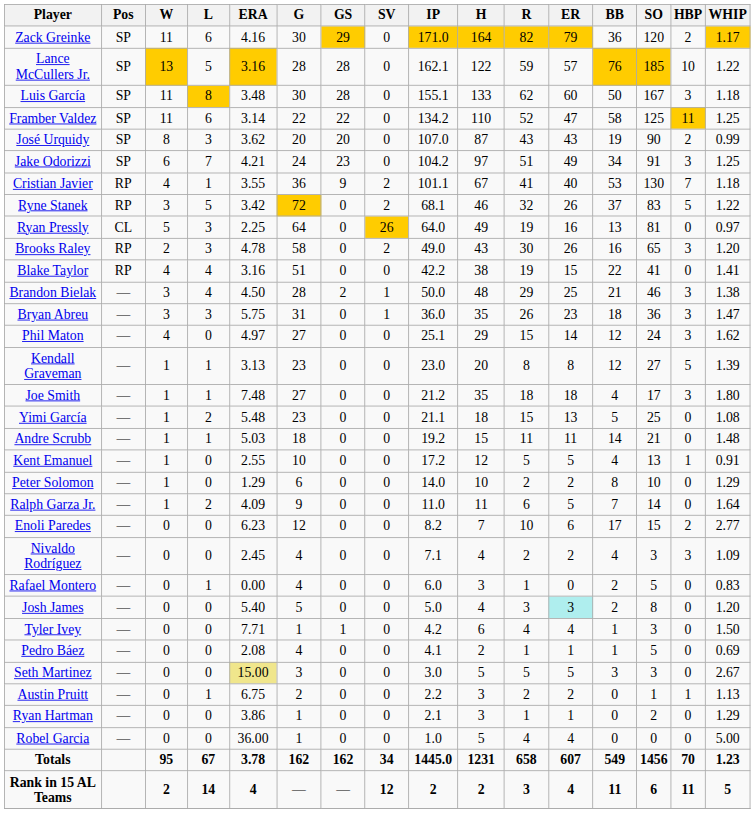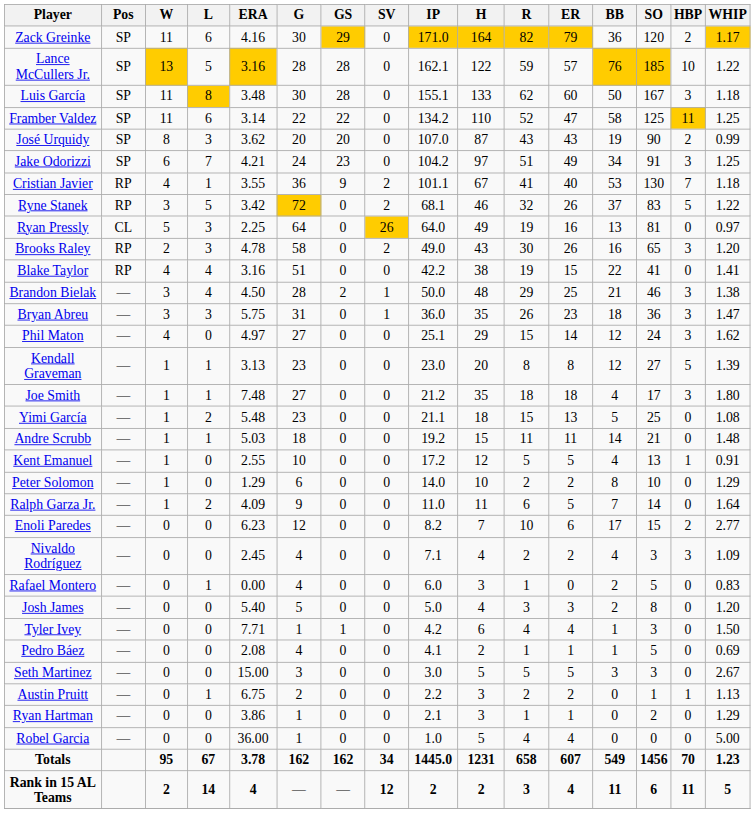(571, 607) paleturquoise background -> (571, 607) no background
(253, 672) khaki background -> (253, 672) no background
